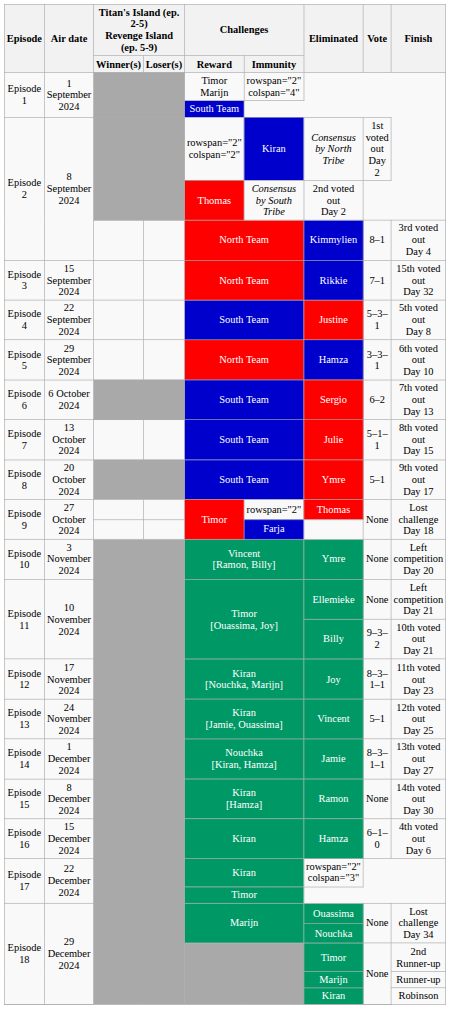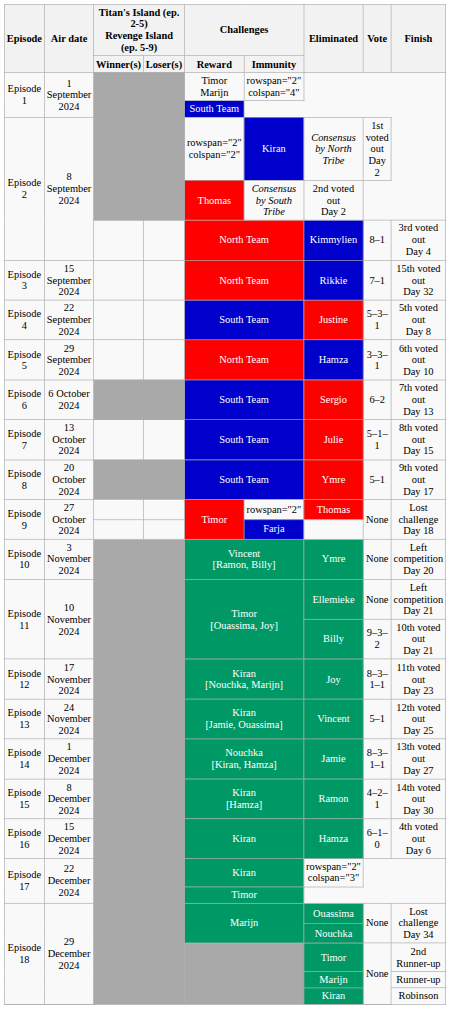(377, 798) None -> (377, 798) 4–2–1
